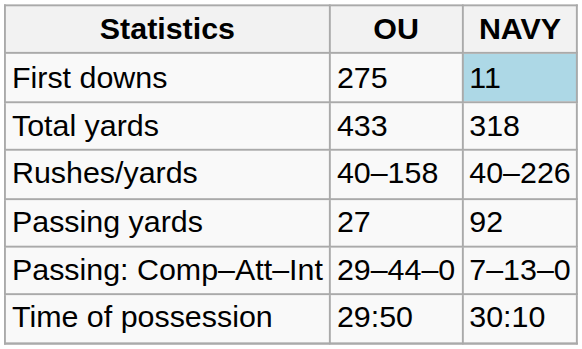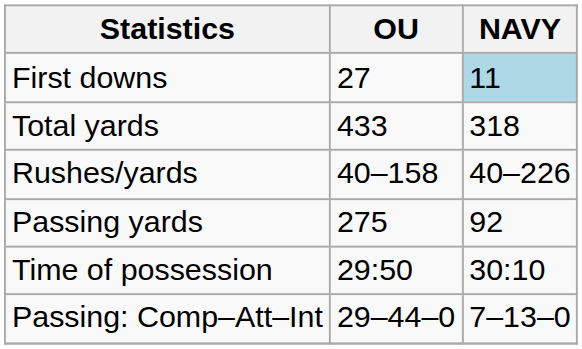(362, 77) 275 -> (354, 77) 27
(354, 221) 27 -> (362, 221) 275
rows swapped: (167, 270) <-> (142, 318)
